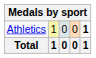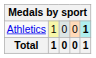(86, 29) no background -> (86, 29) paleturquoise background
